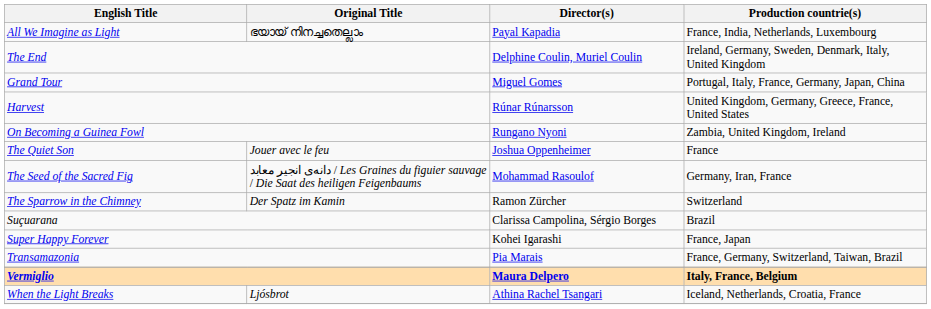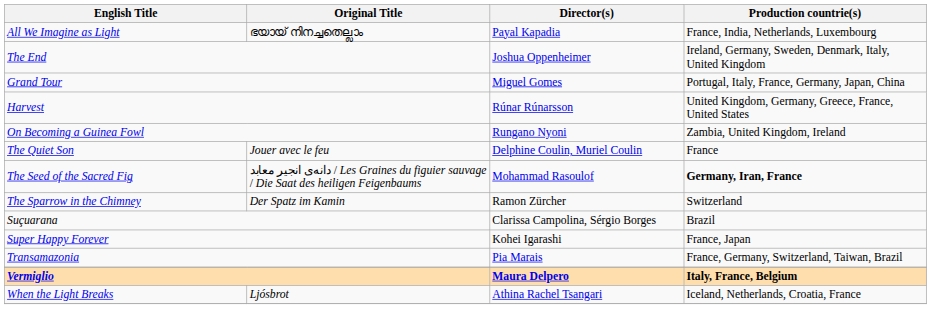(567, 57) Delphine Coulin, Muriel Coulin -> (541, 57) Joshua Oppenheimer
(541, 151) Joshua Oppenheimer -> (567, 151) Delphine Coulin, Muriel Coulin
(739, 176) normal -> (744, 176) bold
